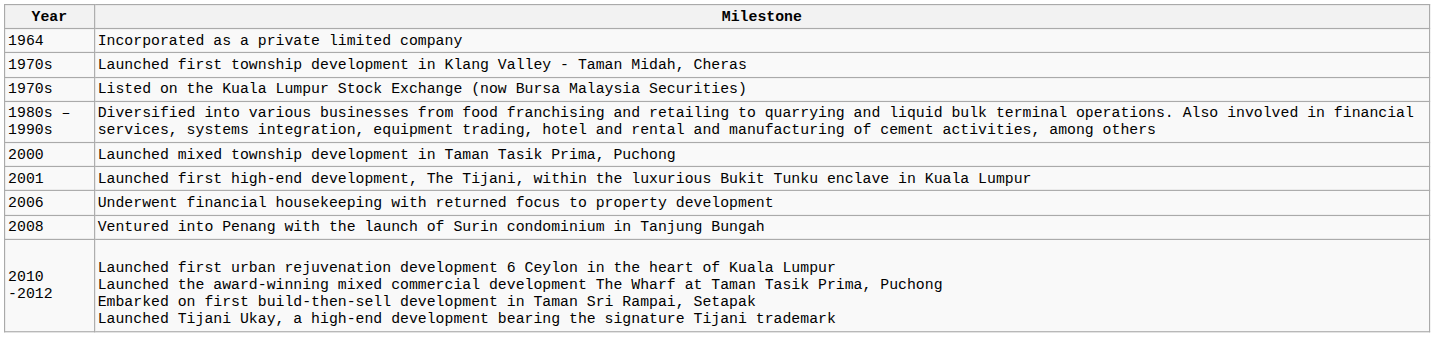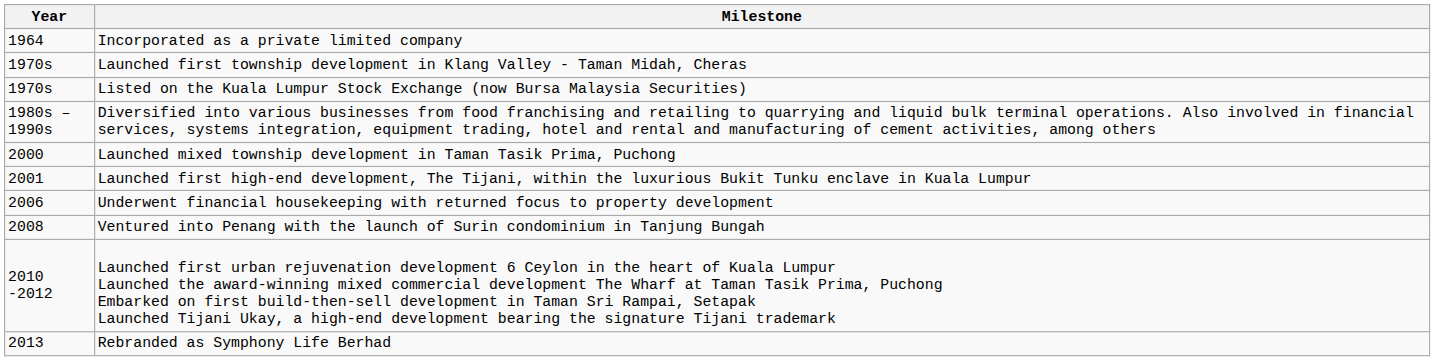+ row: (244, 344)
